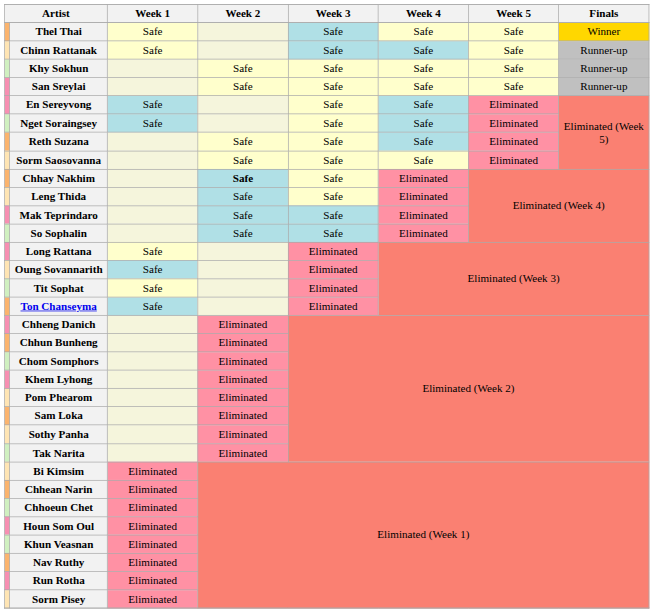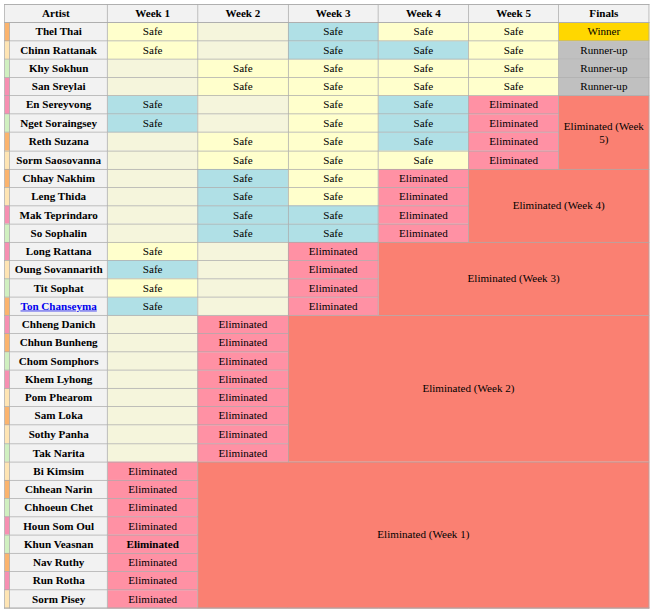(243, 178) bold -> (243, 178) normal
(153, 544) normal -> (153, 544) bold
